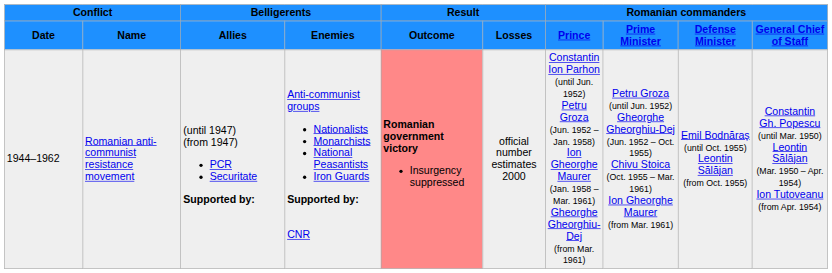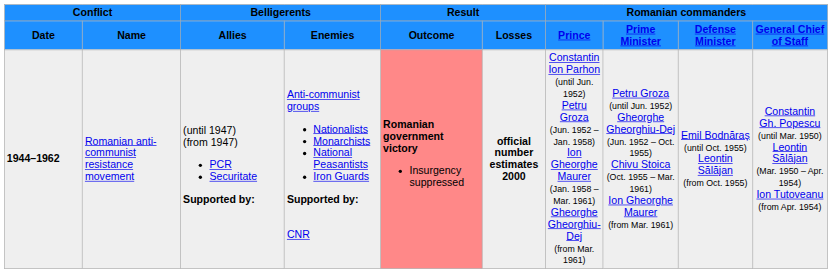(33, 159) normal -> (33, 159) bold
(514, 159) normal -> (514, 159) bold
